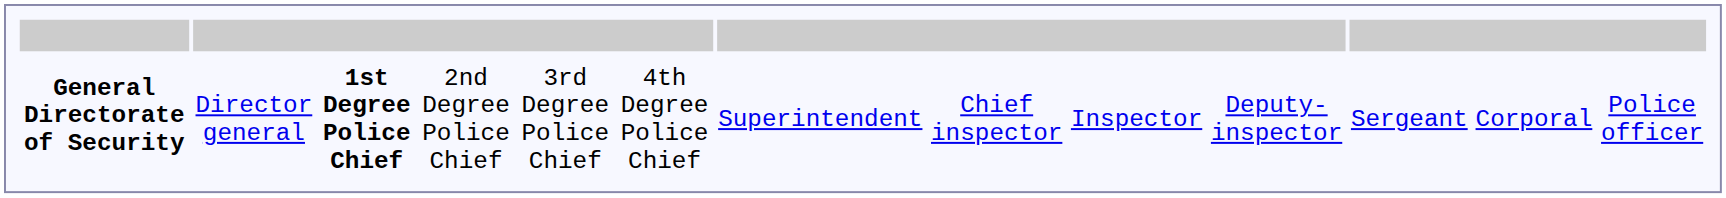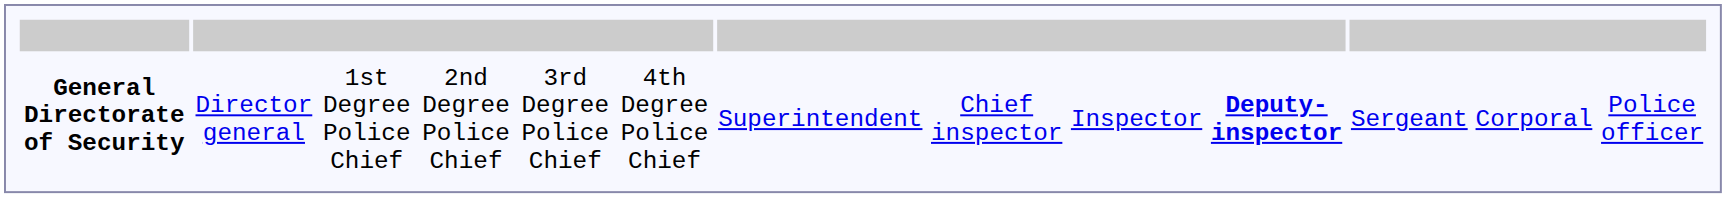(367, 120) bold -> (367, 120) normal
(1277, 120) normal -> (1277, 120) bold
